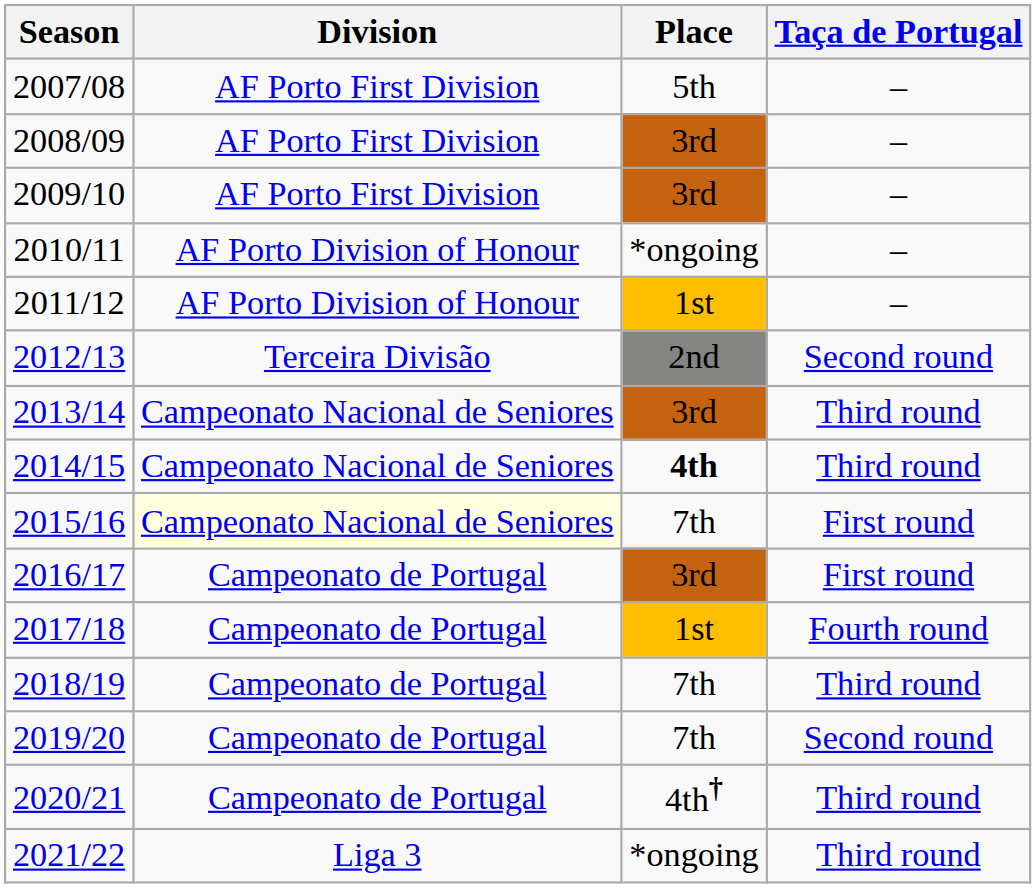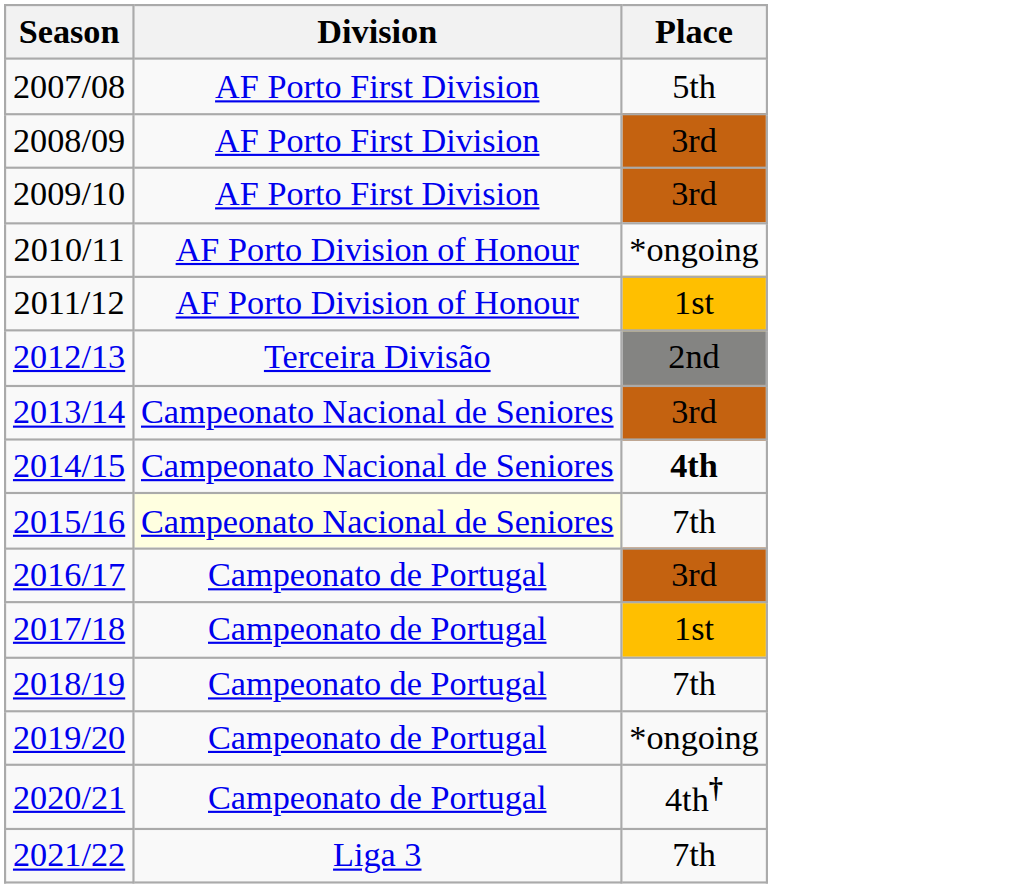- column: (898, 31)
(694, 737) 7th -> (694, 737) *ongoing
(694, 855) *ongoing -> (694, 855) 7th
